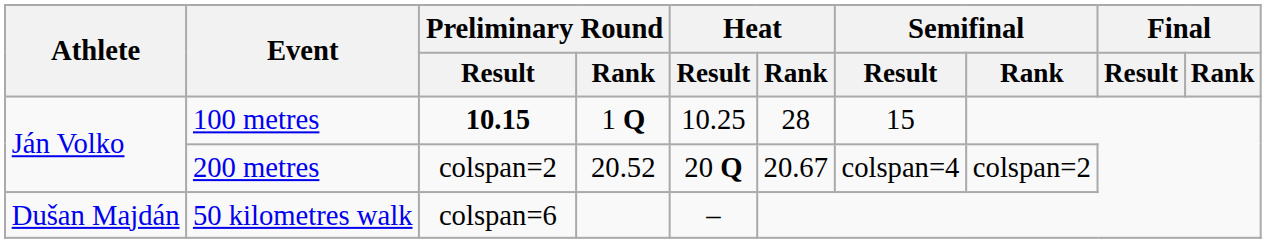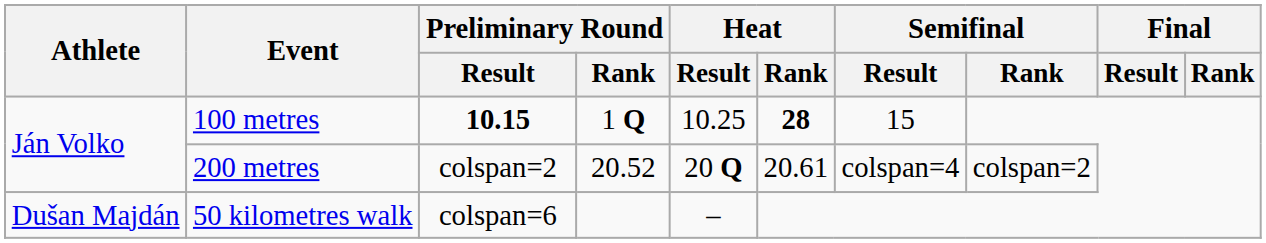(796, 120) normal -> (796, 120) bold
(796, 167) 20.67 -> (796, 167) 20.61
